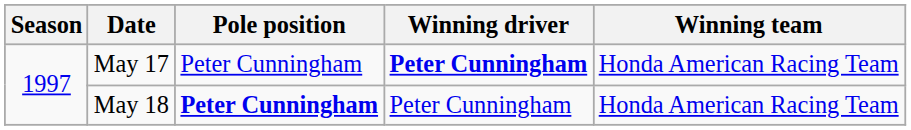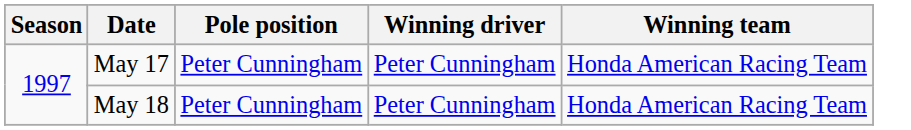(488, 64) bold -> (465, 64) normal
(279, 104) bold -> (271, 104) normal
